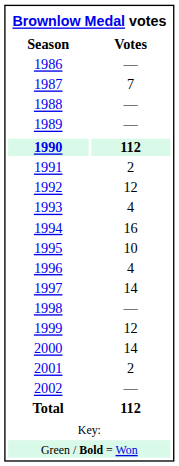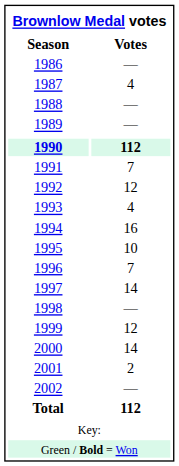(131, 84) 7 -> (131, 84) 4
(131, 168) 2 -> (131, 168) 7
(131, 268) 4 -> (131, 268) 7
